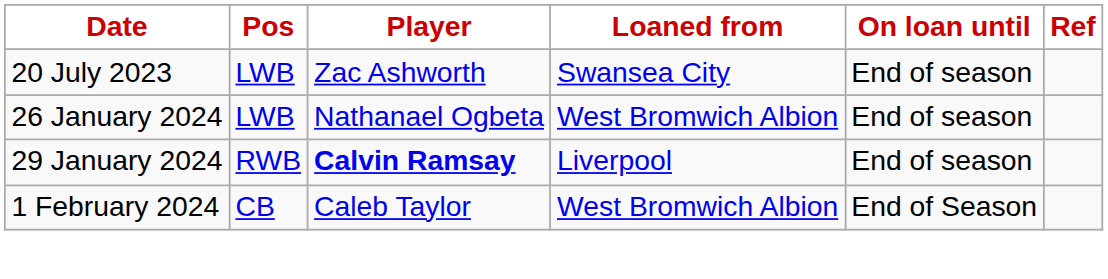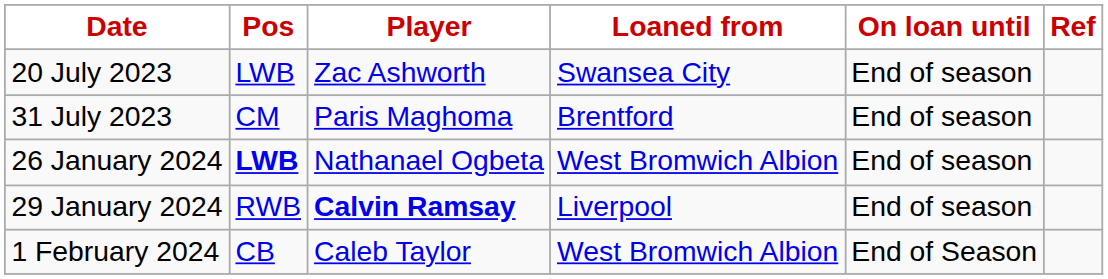+ row: (92, 116)
(265, 116) normal -> (267, 161) bold
